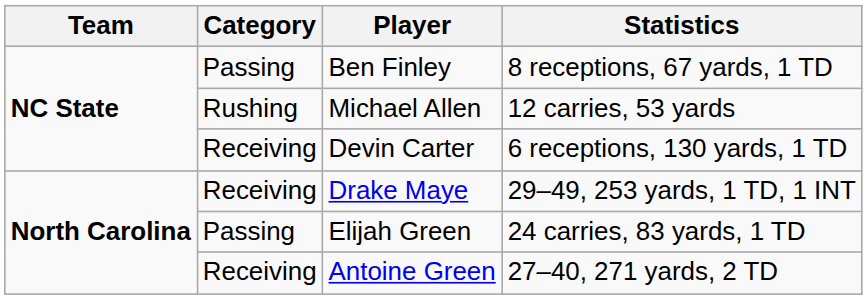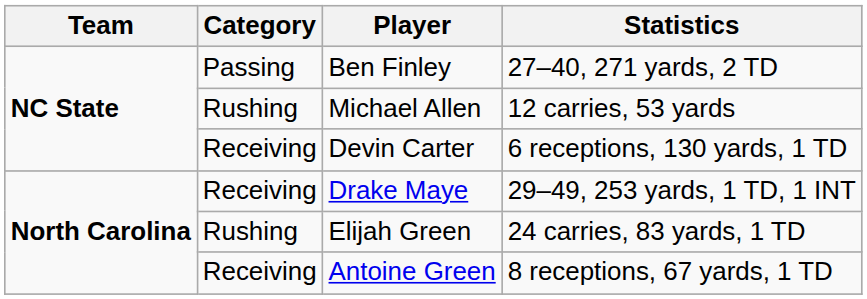(670, 67) 8 receptions, 67 yards, 1 TD -> (643, 67) 27–40, 271 yards, 2 TD
(249, 231) Passing -> (250, 231) Rushing
(643, 272) 27–40, 271 yards, 2 TD -> (670, 272) 8 receptions, 67 yards, 1 TD
